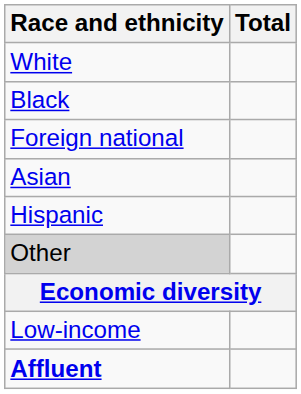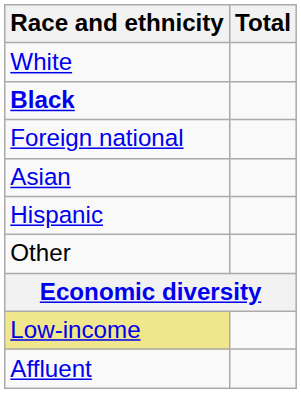(40, 100) normal -> (43, 100) bold
(41, 253) lightgrey background -> (41, 253) no background
(75, 330) no background -> (75, 330) khaki background
(56, 368) bold -> (51, 368) normal
